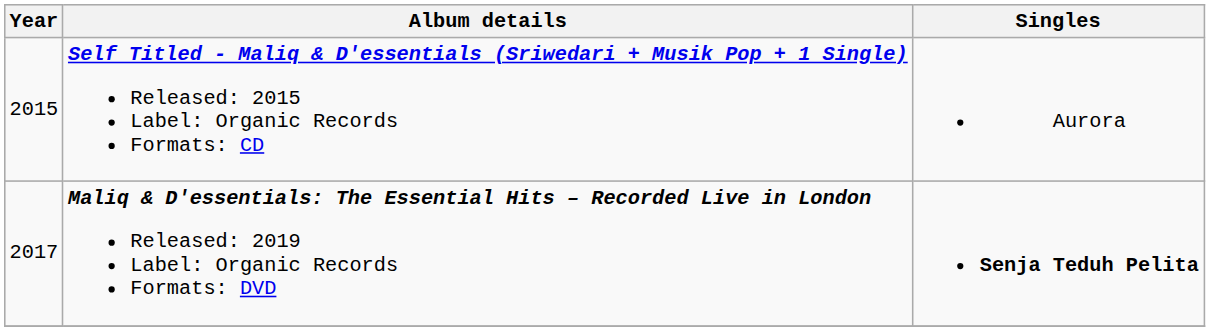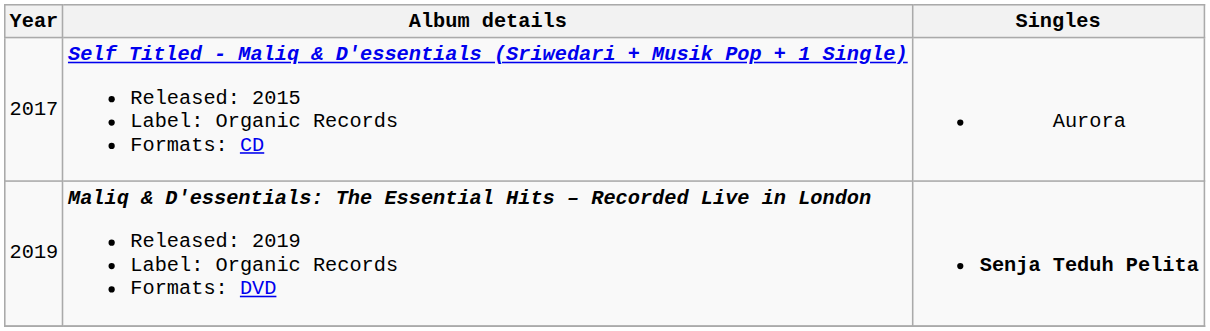(34, 110) 2015 -> (34, 110) 2017
(34, 254) 2017 -> (34, 254) 2019
